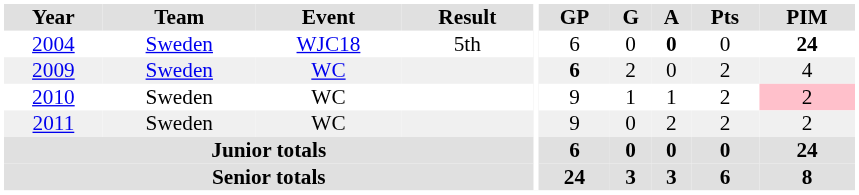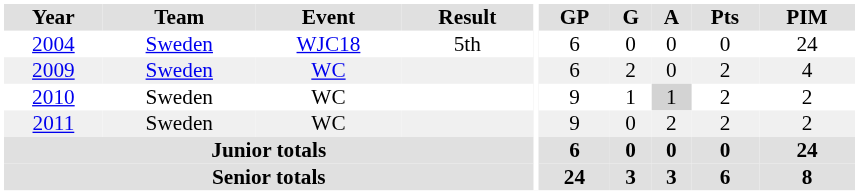(671, 43) bold -> (671, 43) normal
(807, 43) bold -> (807, 43) normal
(574, 70) bold -> (574, 70) normal
(671, 96) no background -> (671, 96) lightgrey background
(807, 96) pink background -> (807, 96) no background
